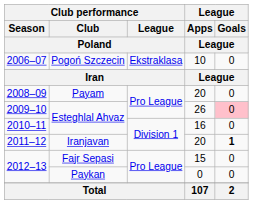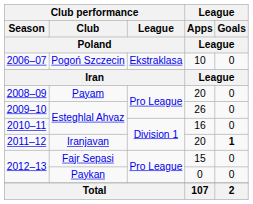(232, 110) pink background -> (232, 110) no background
